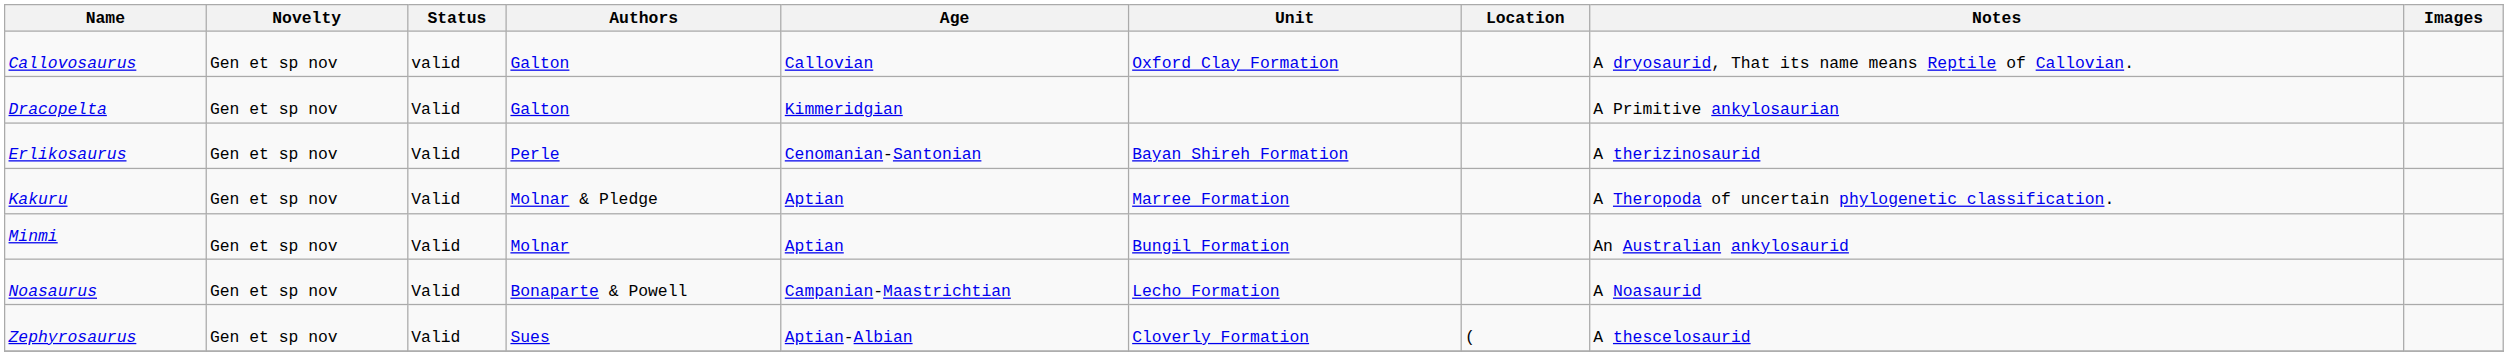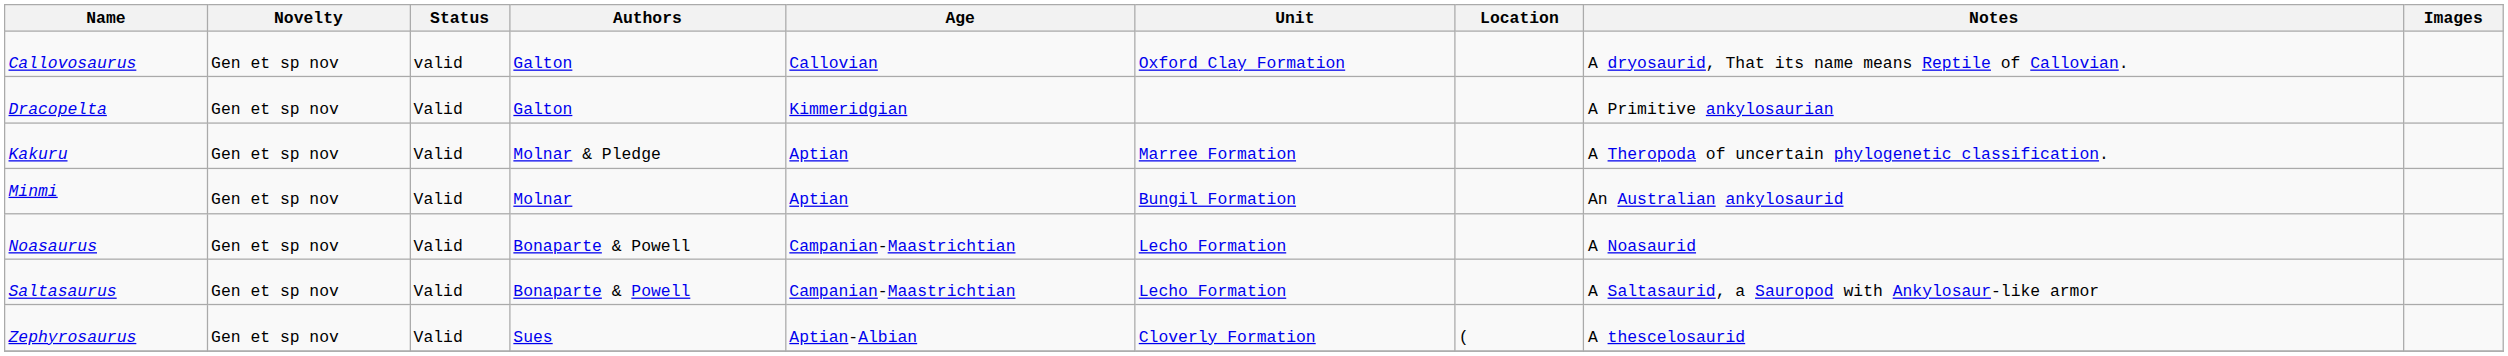- row: (68, 155)
+ row: (63, 292)
